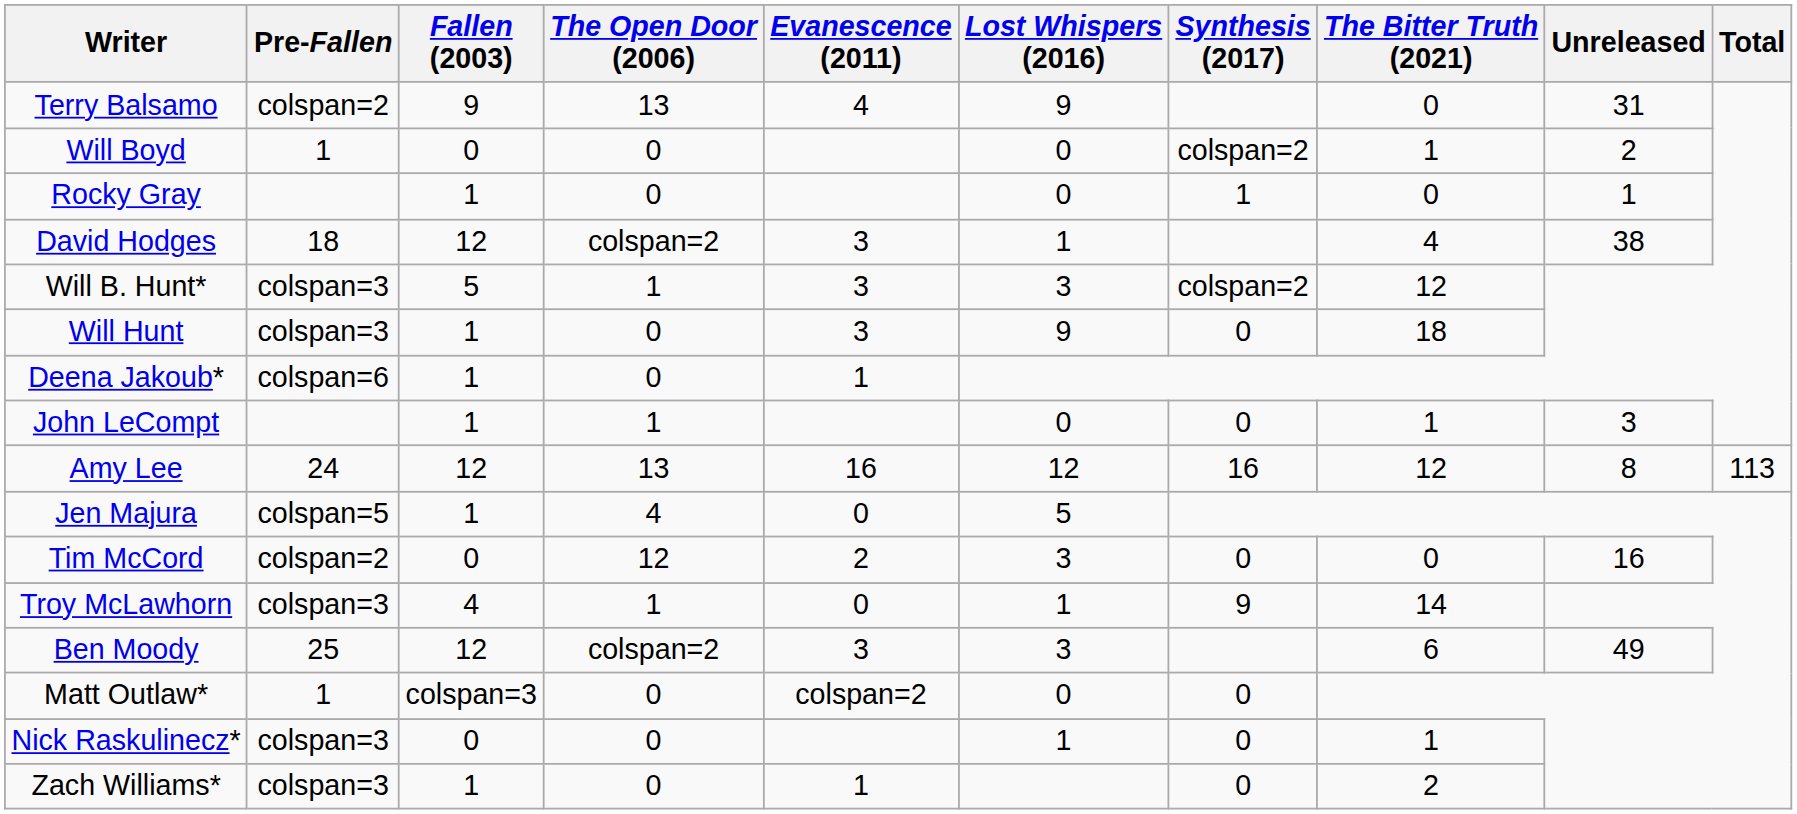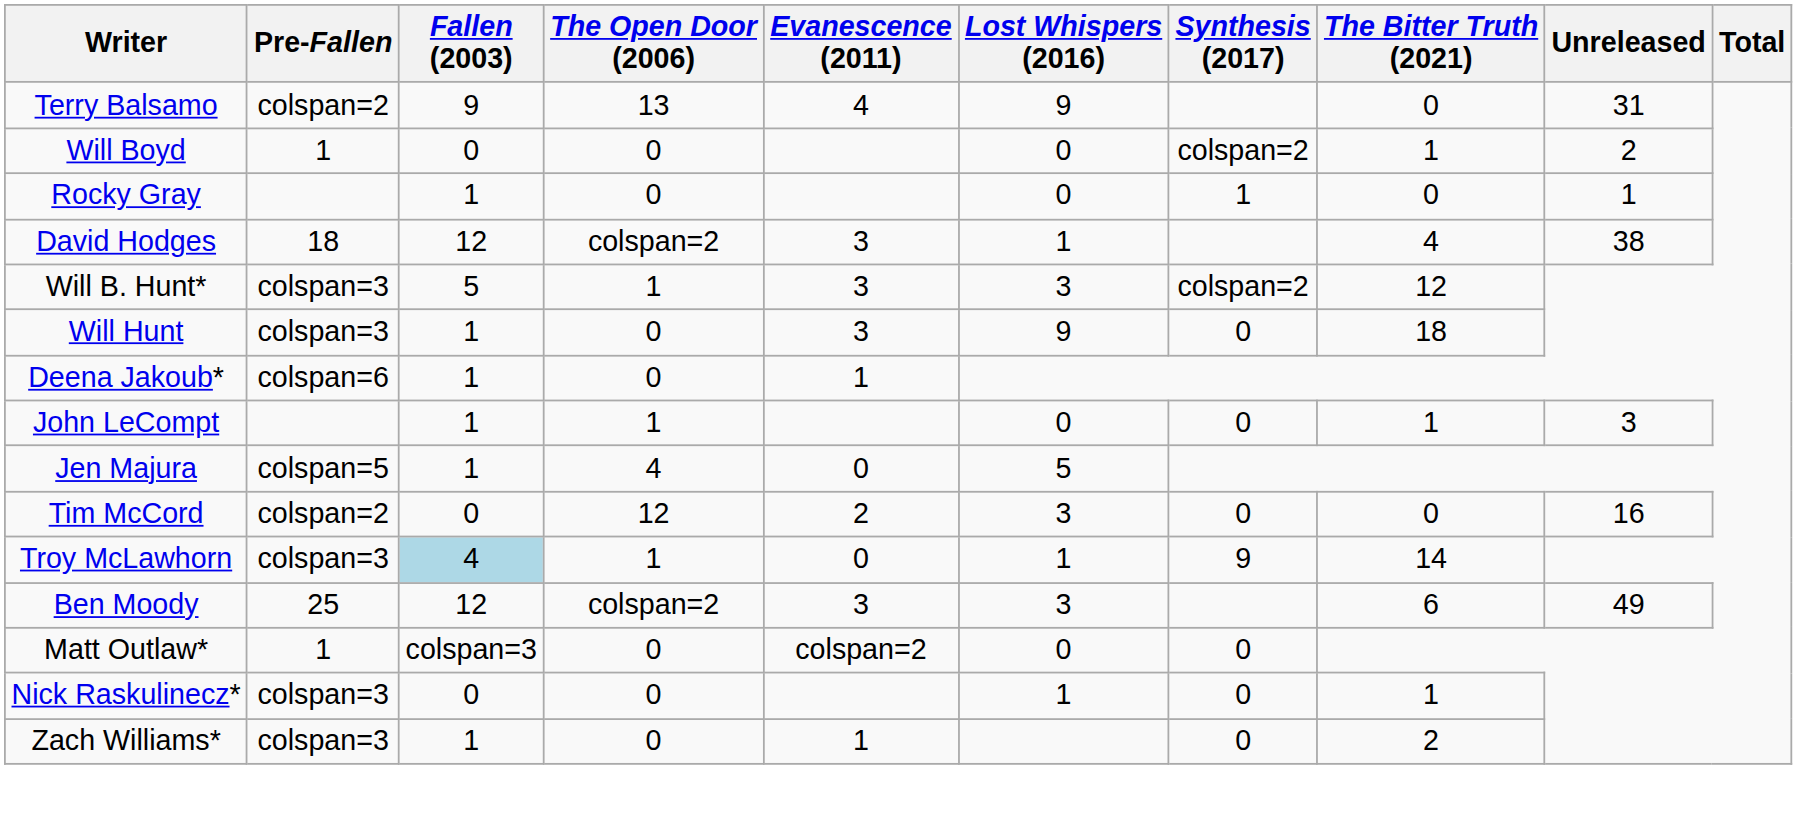- row: (126, 468)
(471, 604) no background -> (471, 559) lightblue background
